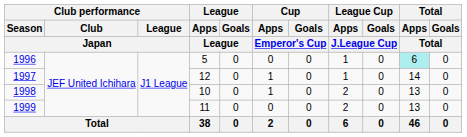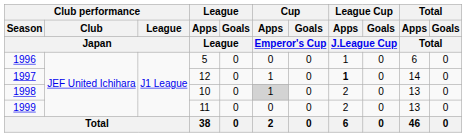(414, 60) paleturquoise background -> (414, 60) no background
(346, 76) normal -> (346, 76) bold
(270, 92) no background -> (270, 92) lightgrey background
